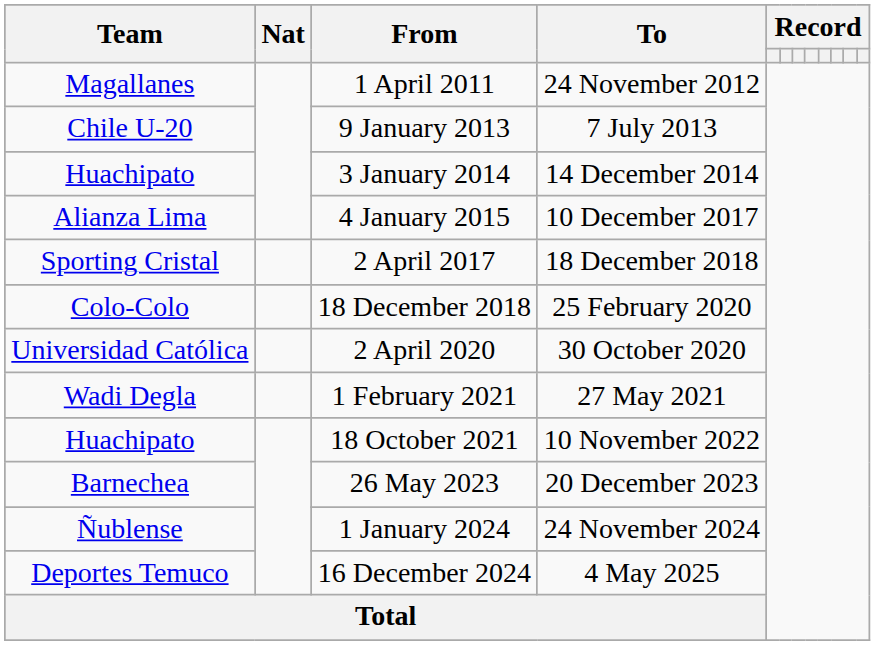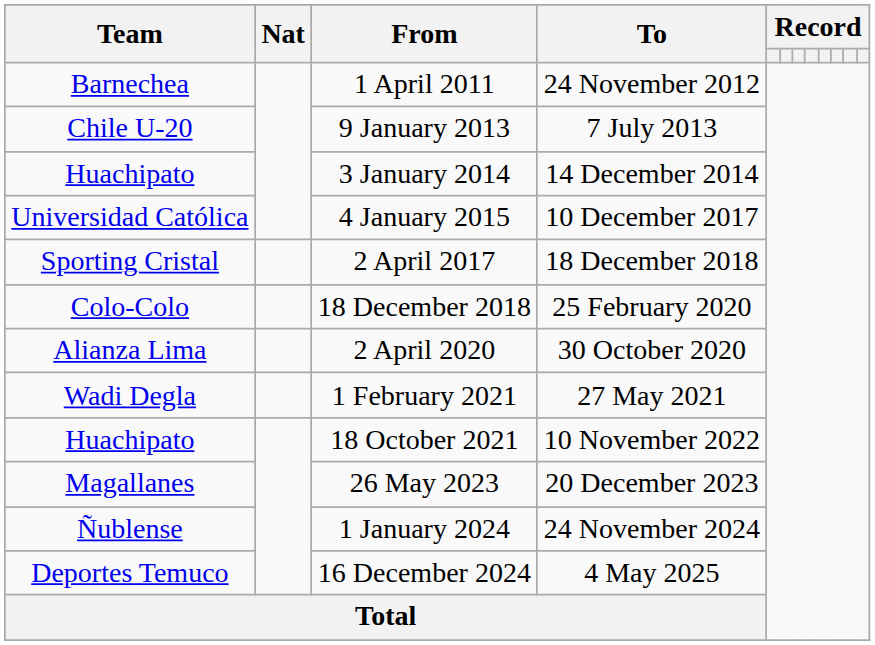(130, 84) Magallanes -> (130, 84) Barnechea
(130, 217) Alianza Lima -> (130, 217) Universidad Católica
(130, 350) Universidad Católica -> (130, 350) Alianza Lima
(130, 483) Barnechea -> (130, 483) Magallanes
